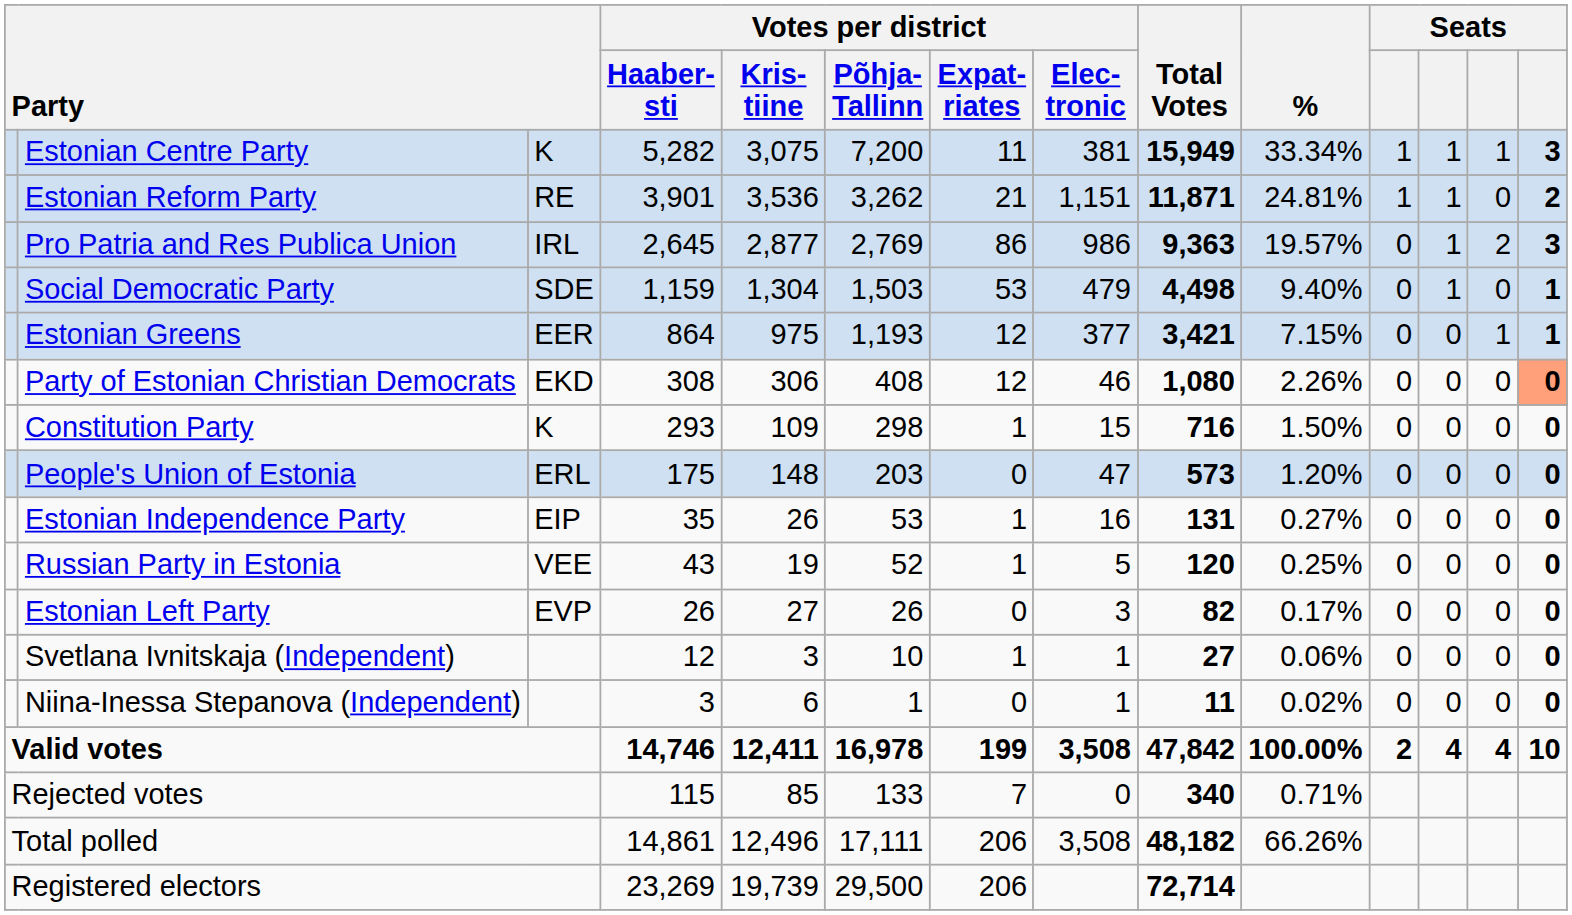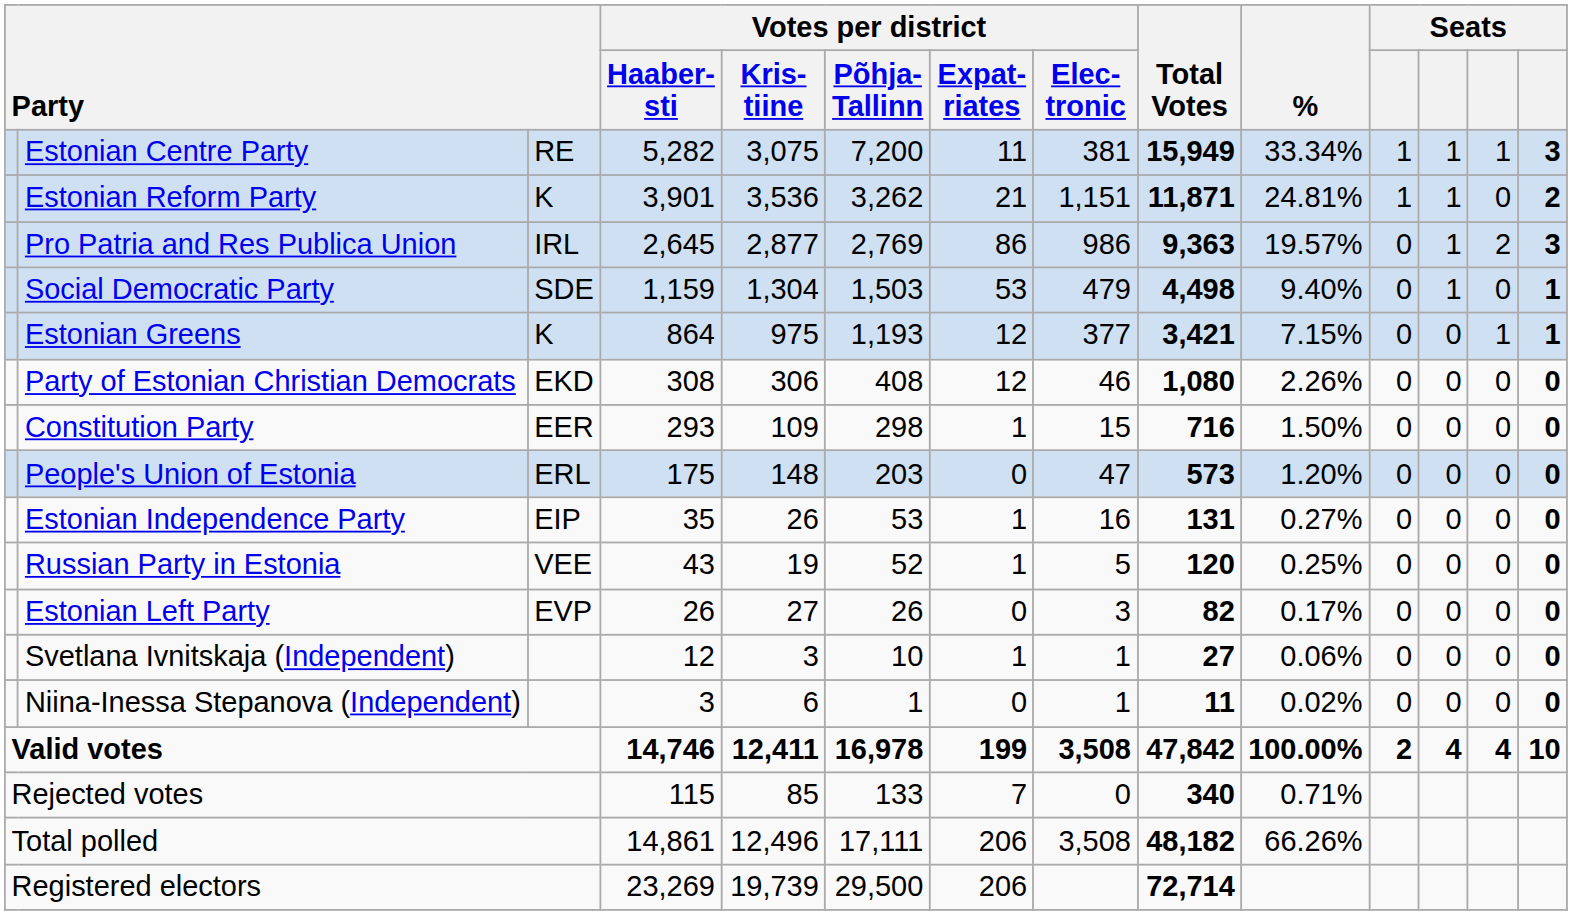(544, 151) K -> (554, 151) RE
(554, 197) RE -> (544, 197) K
(564, 335) EER -> (544, 335) K
(1553, 381) lightsalmon background -> (1553, 381) no background
(544, 427) K -> (564, 427) EER
